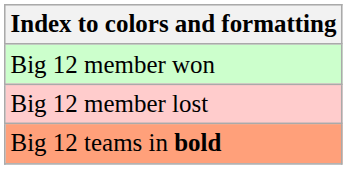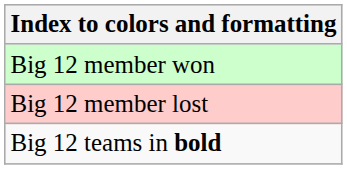(116, 143) lightsalmon background -> (116, 143) no background
